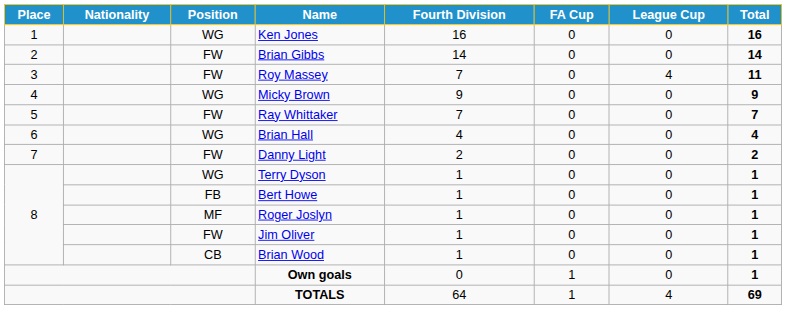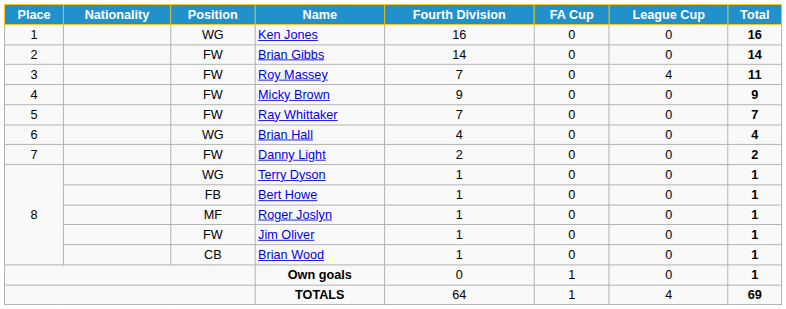(213, 95) WG -> (213, 95) FW
